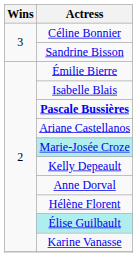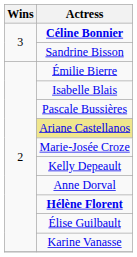(85, 33) normal -> (85, 33) bold
(85, 109) bold -> (85, 109) normal
(85, 128) no background -> (85, 128) khaki background
(85, 147) paleturquoise background -> (85, 147) no background
(85, 204) normal -> (85, 204) bold
(85, 223) paleturquoise background -> (85, 223) no background
